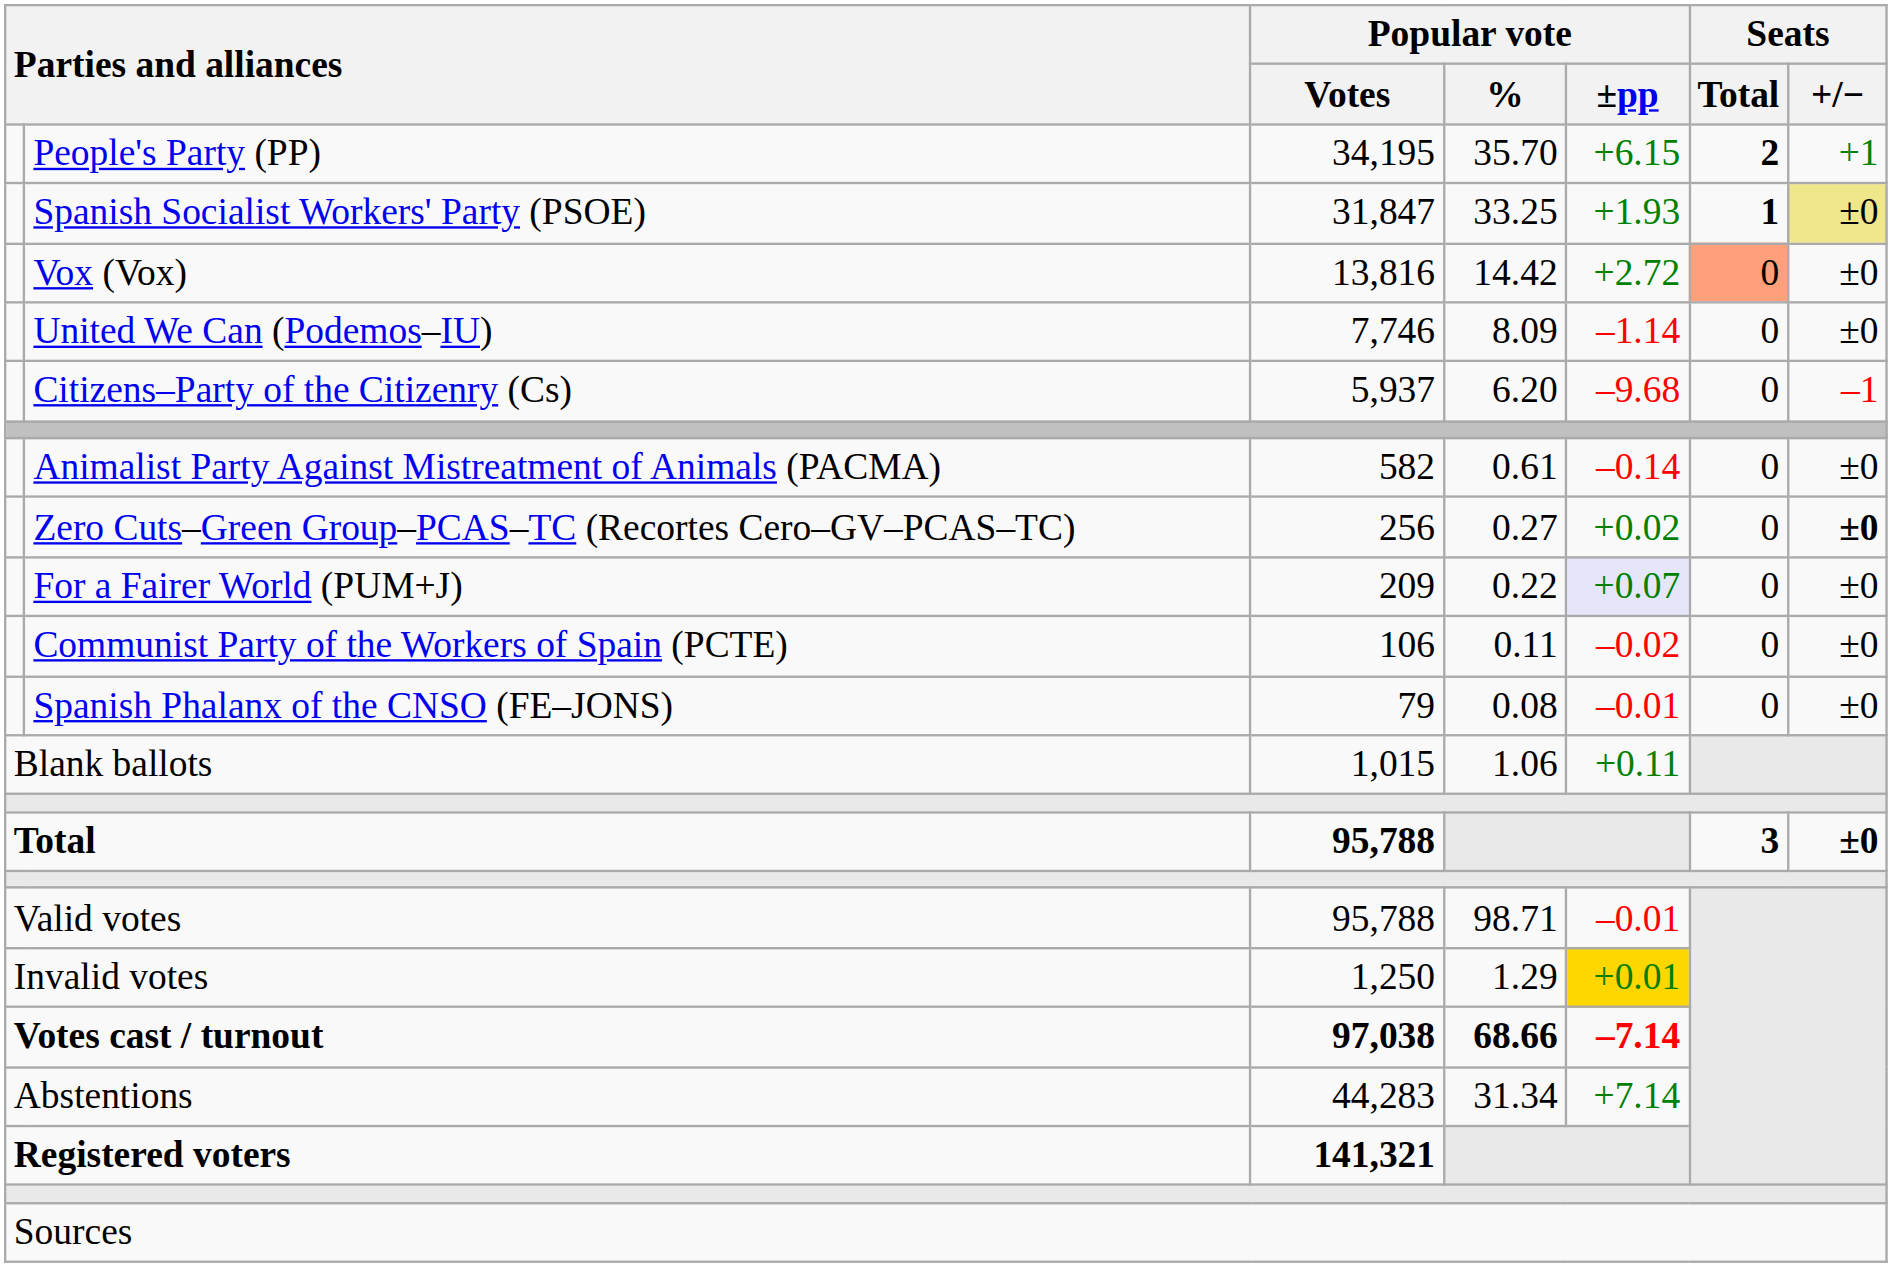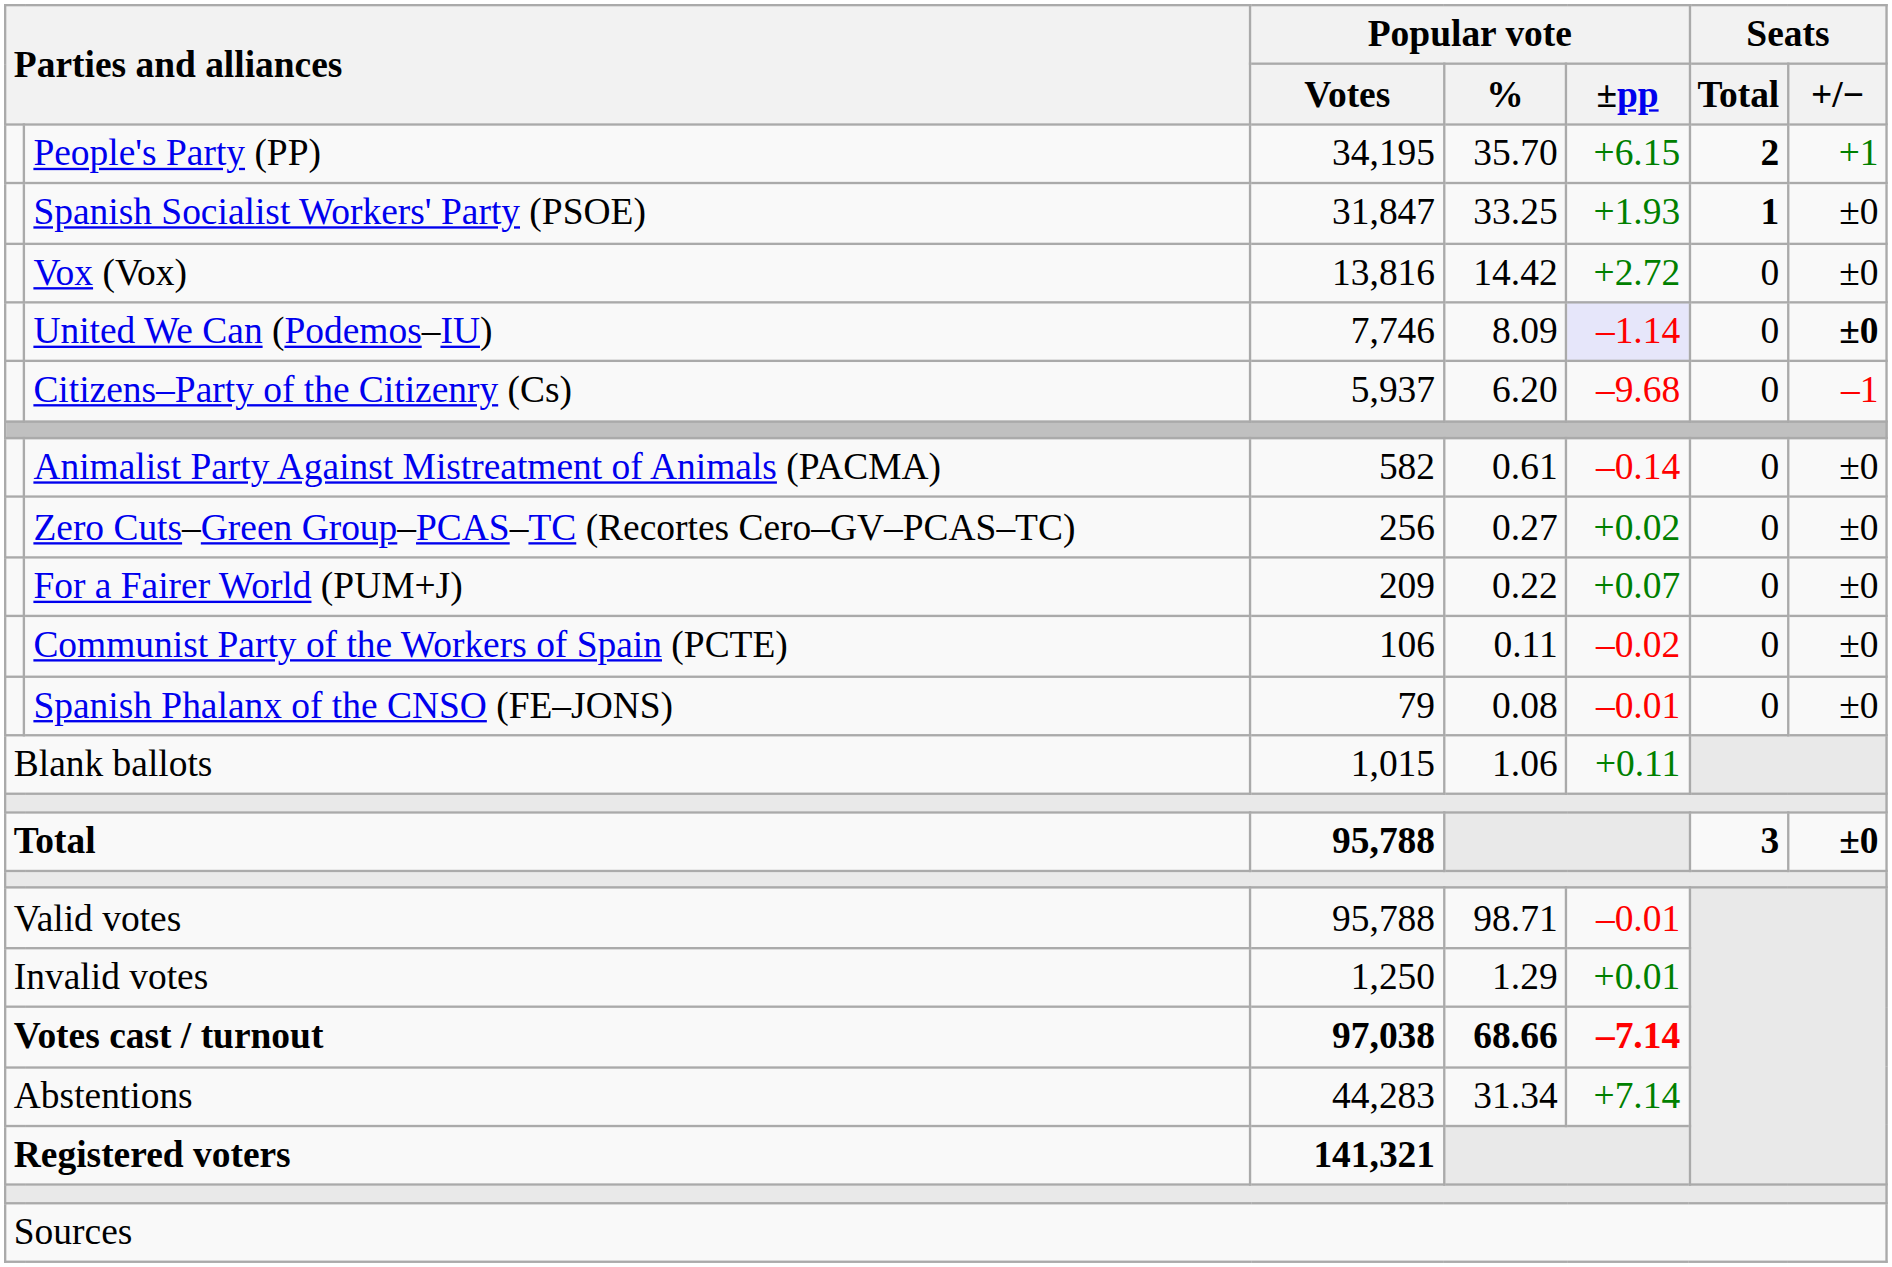(1859, 212) khaki background -> (1859, 212) no background
(1770, 271) lightsalmon background -> (1770, 271) no background
(1638, 331) no background -> (1638, 331) lavender background
(1859, 331) normal -> (1859, 331) bold
(1859, 526) bold -> (1859, 526) normal
(1637, 585) lavender background -> (1637, 585) no background
(1637, 976) gold background -> (1637, 976) no background
